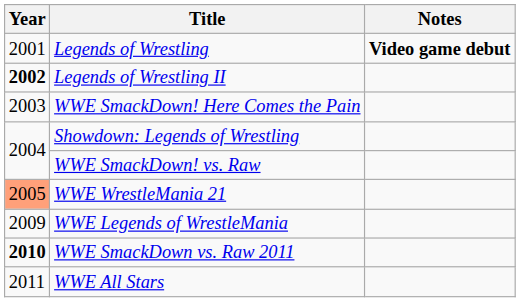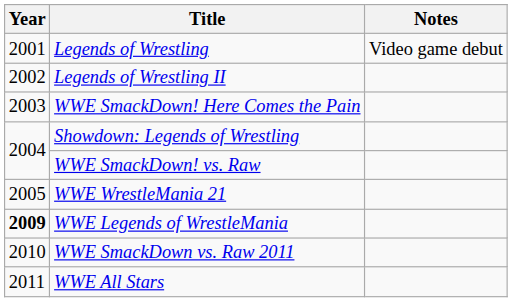(440, 48) bold -> (436, 48) normal
(27, 77) bold -> (27, 77) normal
(27, 194) lightsalmon background -> (27, 194) no background
(27, 223) normal -> (27, 223) bold
(27, 252) bold -> (27, 252) normal
